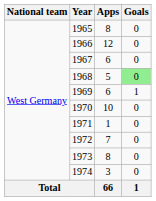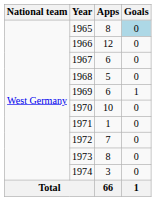(136, 28) no background -> (136, 28) lightblue background
(136, 76) lightgreen background -> (136, 76) no background
